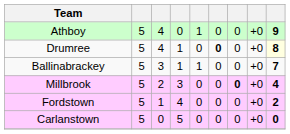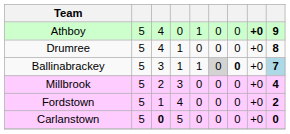(257, 31) normal -> (257, 31) bold
(218, 48) bold -> (218, 48) normal
(276, 48) lightyellow background -> (276, 48) no background
(218, 66) no background -> (218, 66) lightgrey background
(237, 66) normal -> (237, 66) bold
(276, 66) no background -> (276, 66) lightblue background
(237, 84) bold -> (237, 84) normal
(161, 119) normal -> (161, 119) bold
